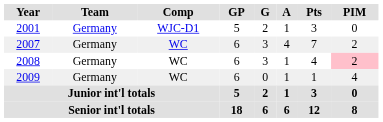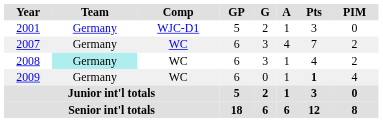(95, 61) no background -> (95, 61) paleturquoise background
(355, 61) pink background -> (355, 61) no background
(314, 77) normal -> (314, 77) bold
